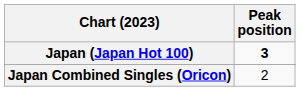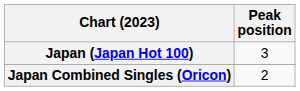(265, 53) bold -> (265, 53) normal
